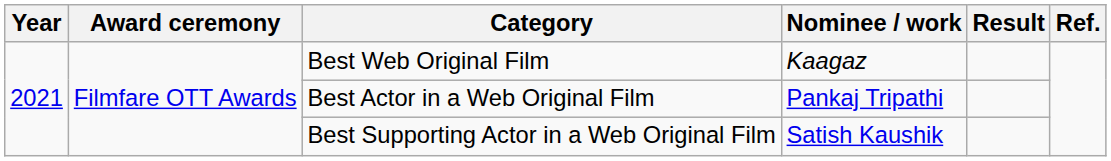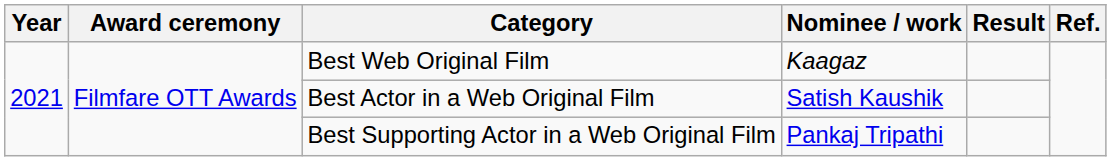(865, 98) Pankaj Tripathi -> (865, 98) Satish Kaushik
(865, 135) Satish Kaushik -> (865, 135) Pankaj Tripathi
